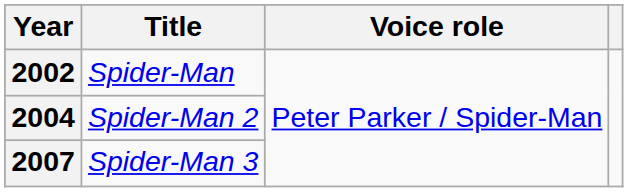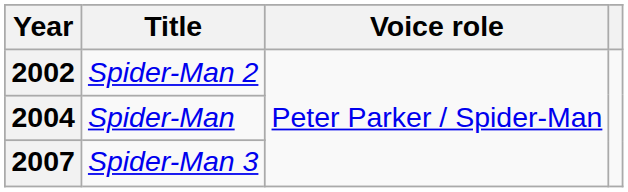(161, 72) Spider-Man -> (173, 72) Spider-Man 2
(173, 117) Spider-Man 2 -> (161, 117) Spider-Man
